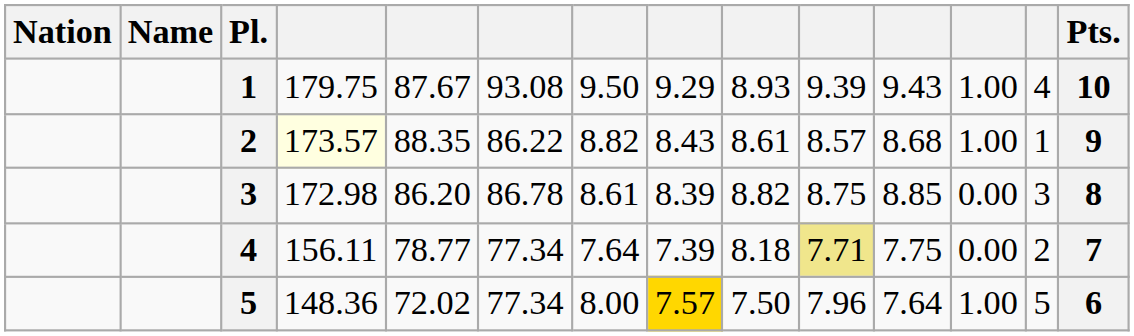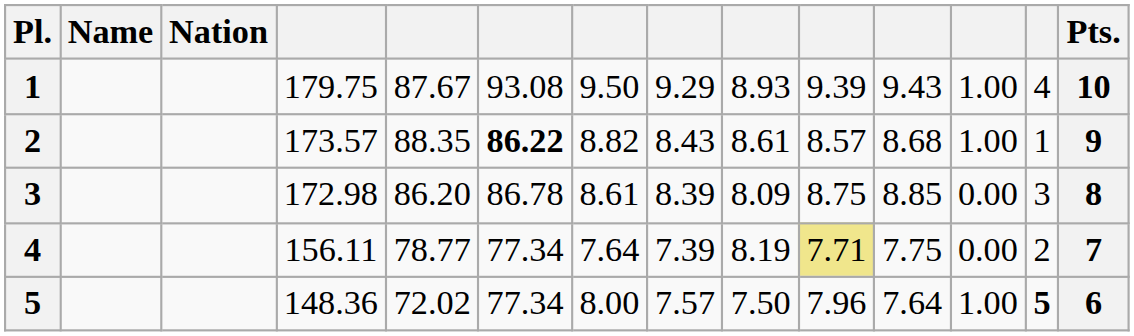columns swapped: (249, 31) <-> (62, 31)
(331, 140) lightyellow background -> (331, 140) no background
(525, 140) normal -> (525, 140) bold
(761, 194) 8.82 -> (761, 194) 8.09
(761, 248) 8.18 -> (761, 248) 8.19
(685, 303) gold background -> (685, 303) no background
(1042, 303) normal -> (1042, 303) bold
